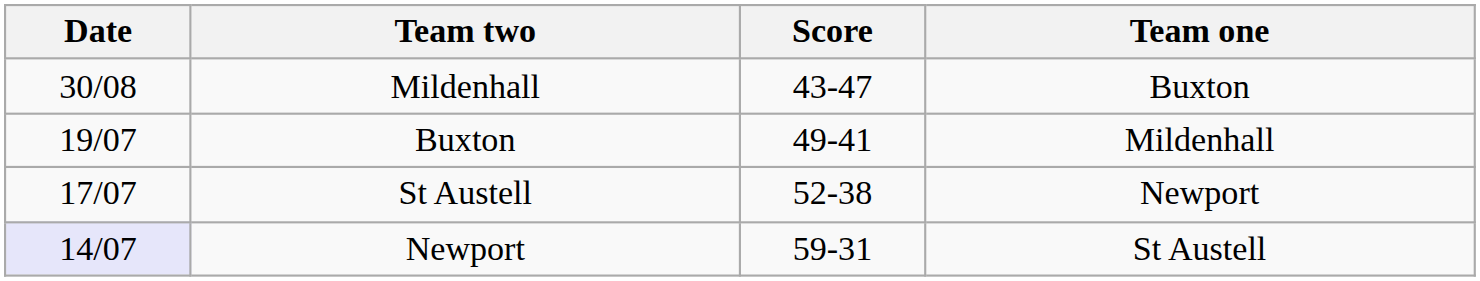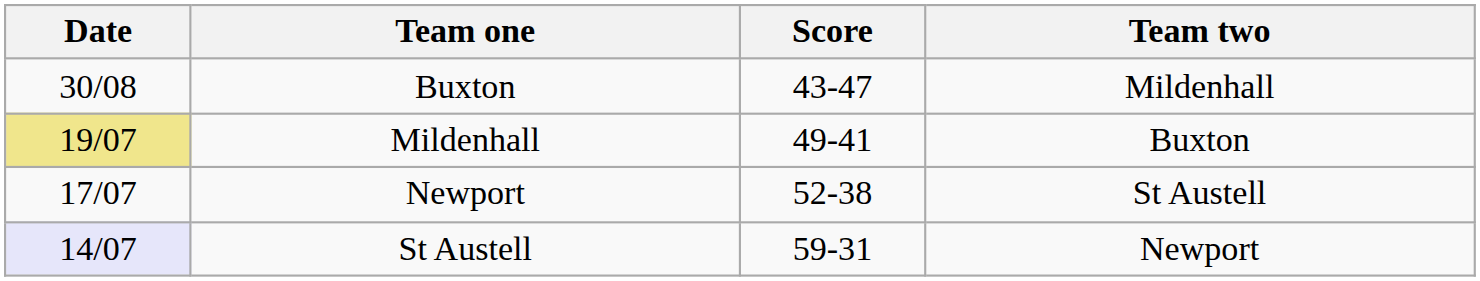columns swapped: (1200, 31) <-> (465, 31)
(98, 139) no background -> (98, 139) khaki background
